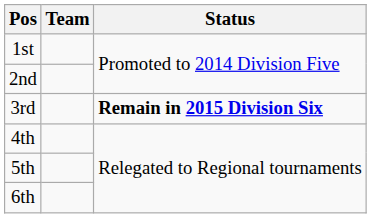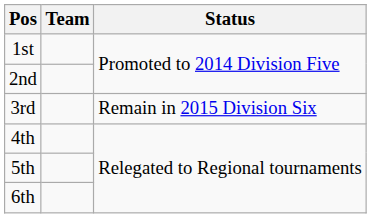(211, 108) bold -> (207, 108) normal
